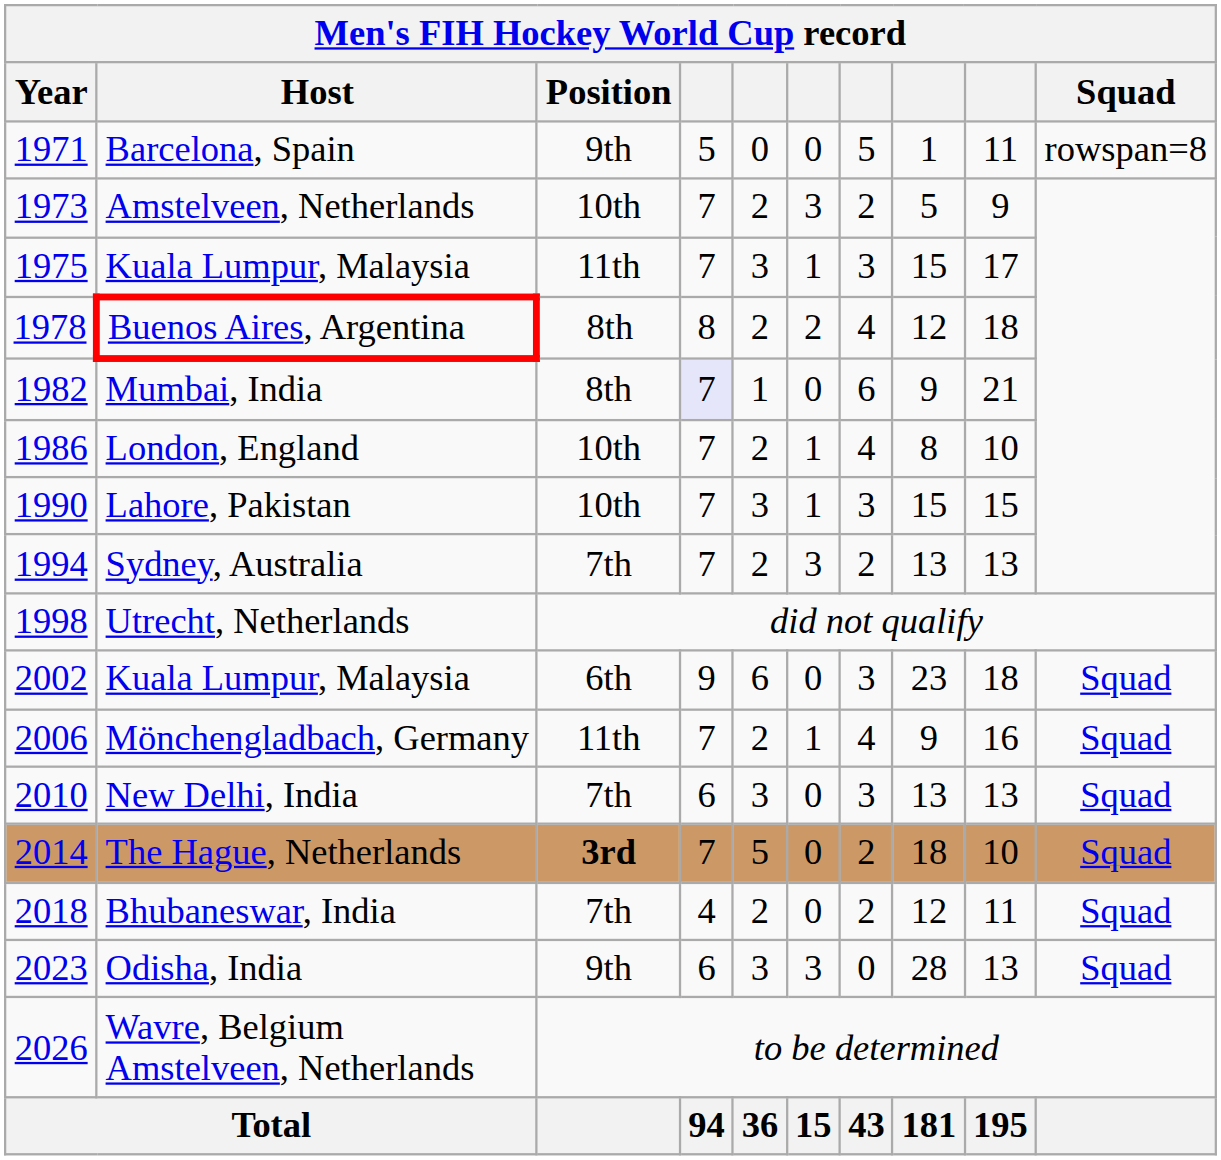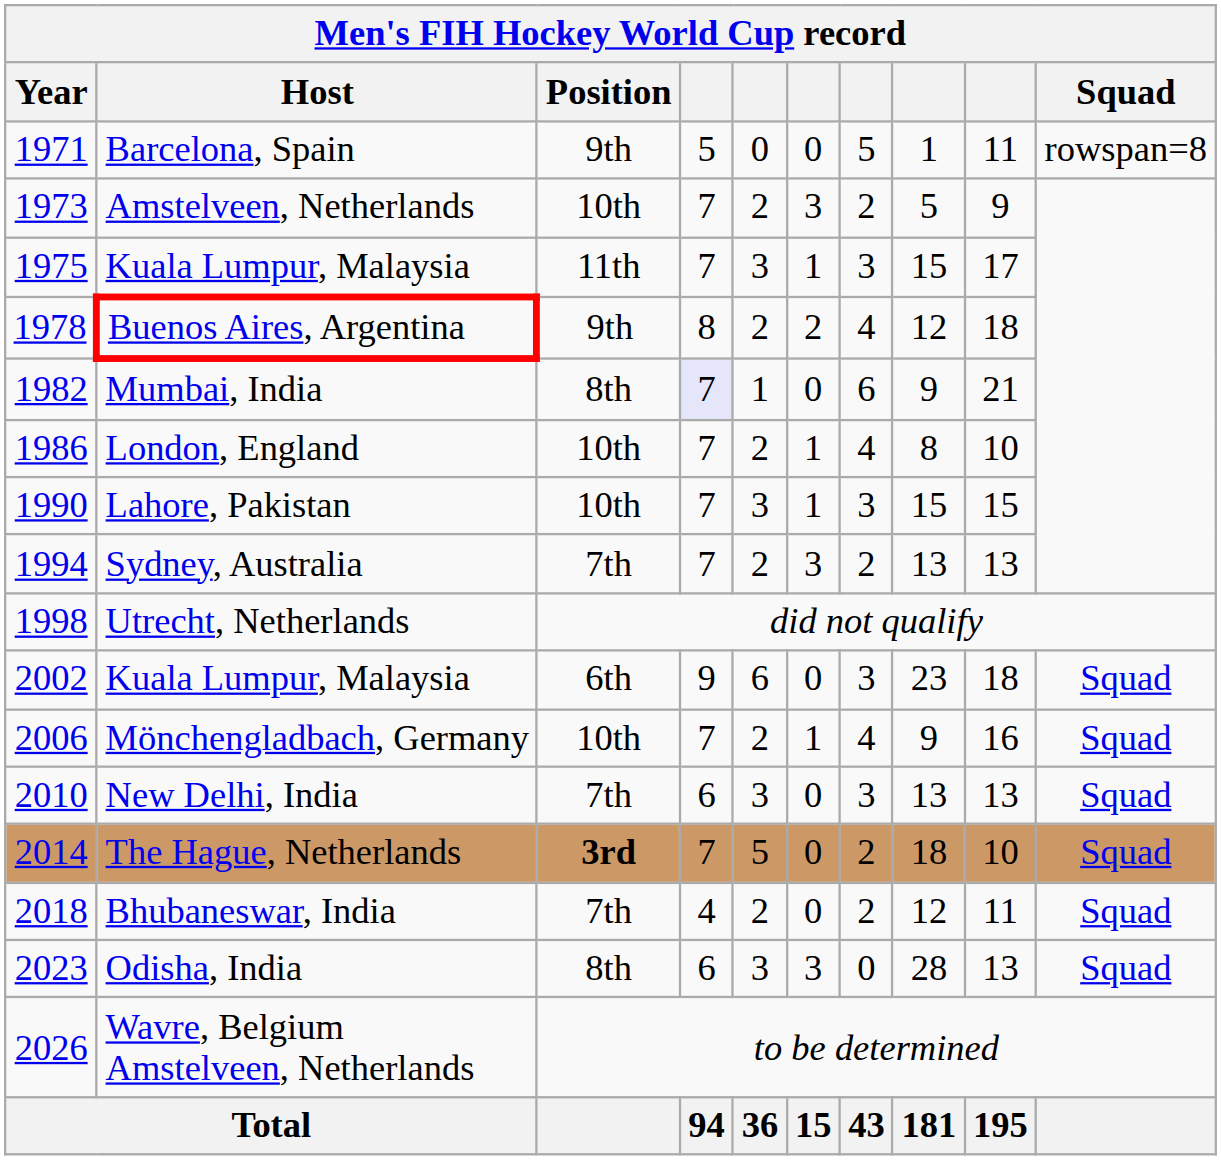(610, 327) 8th -> (610, 327) 9th
(609, 736) 11th -> (609, 736) 10th
(609, 968) 9th -> (609, 968) 8th
